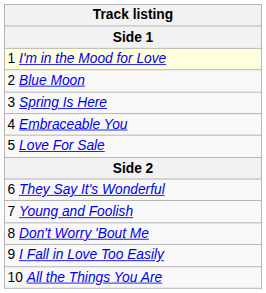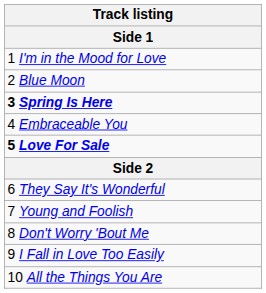(87, 59) lightyellow background -> (87, 59) no background
(57, 102) normal -> (60, 102) bold
(56, 146) normal -> (58, 146) bold
